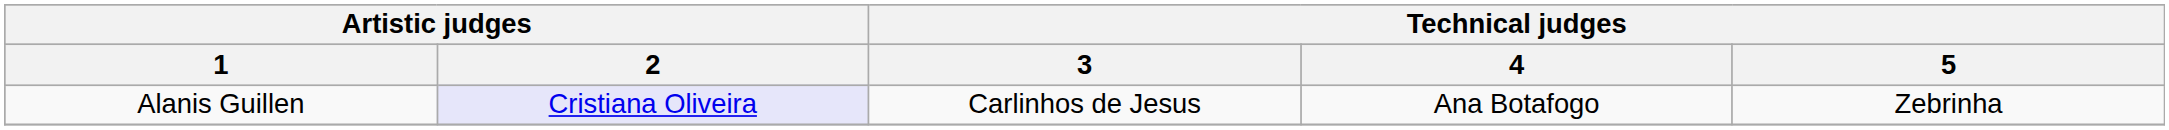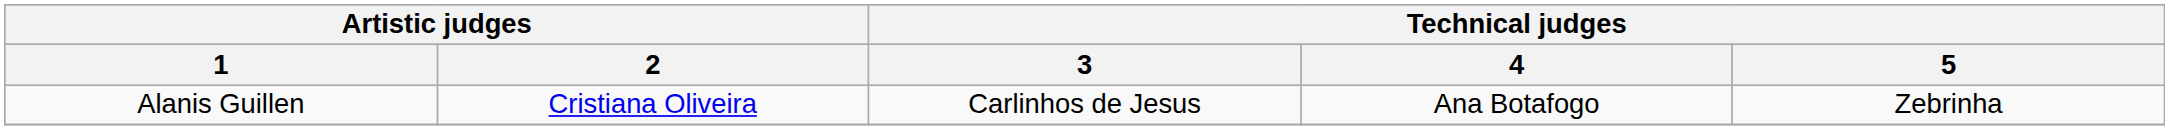(653, 104) lavender background -> (653, 104) no background
